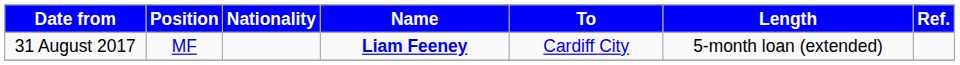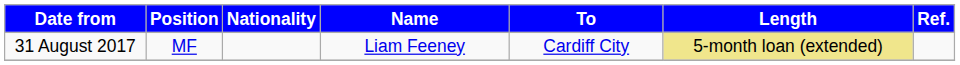(415, 46) bold -> (415, 46) normal
(788, 46) no background -> (788, 46) khaki background
